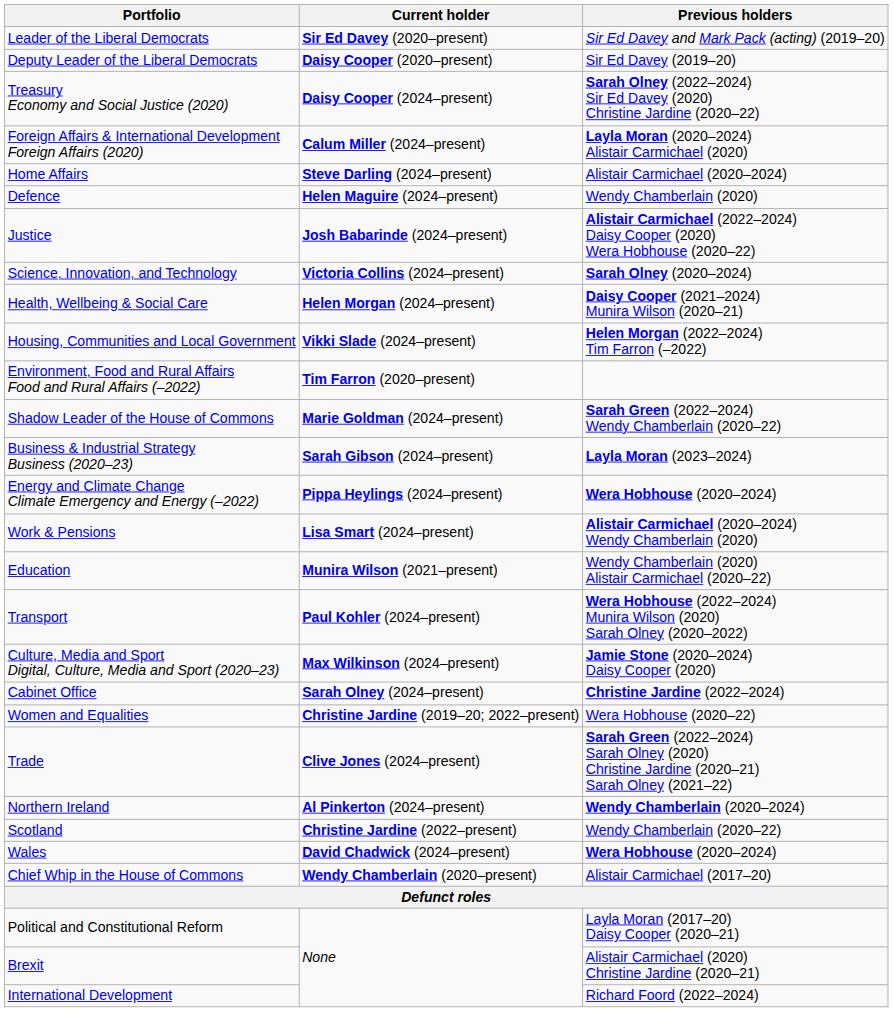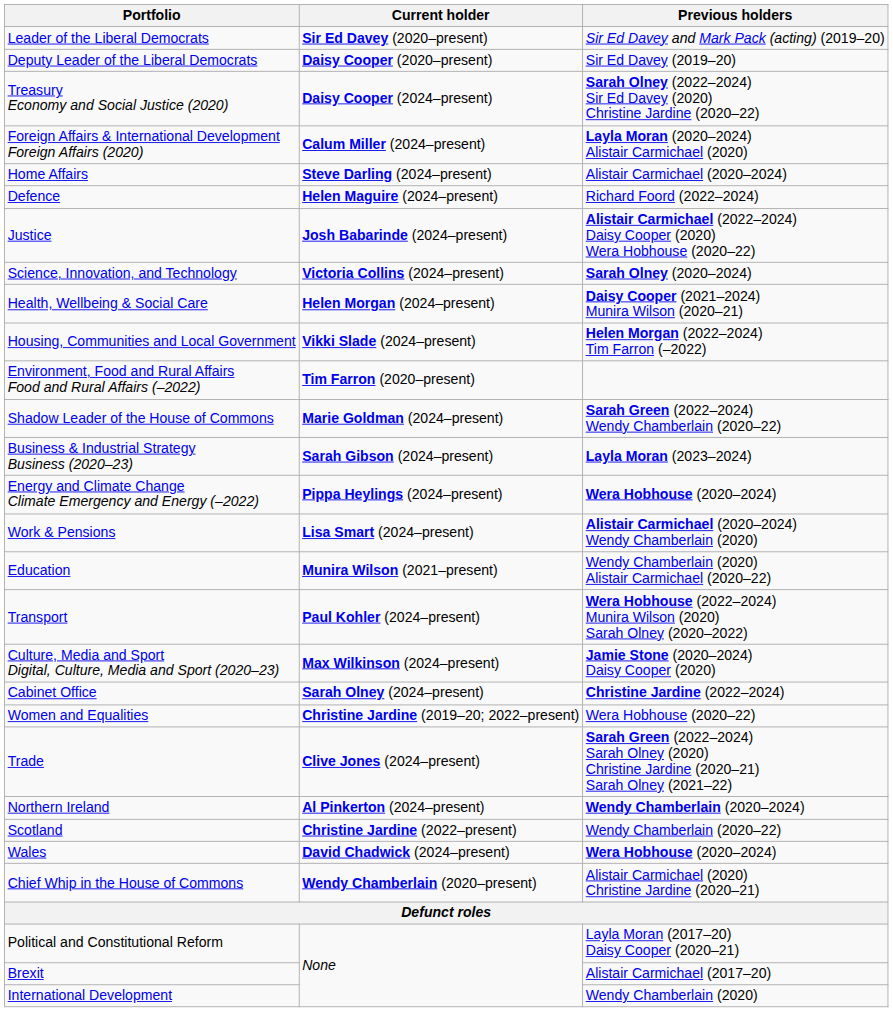(672, 197) Wendy Chamberlain (2020) -> (672, 197) Richard Foord (2022–2024)
(678, 874) Alistair Carmichael (2017–20) -> (673, 882) Alistair Carmichael (2020) Christine Jardine (2020–21)
(673, 965) Alistair Carmichael (2020) Christine Jardine (2020–21) -> (678, 973) Alistair Carmichael (2017–20)
(672, 995) Richard Foord (2022–2024) -> (672, 995) Wendy Chamberlain (2020)
